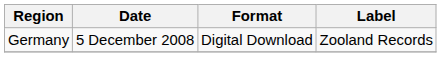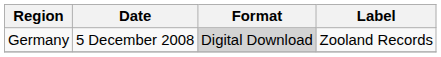(257, 39) no background -> (257, 39) lightgrey background
